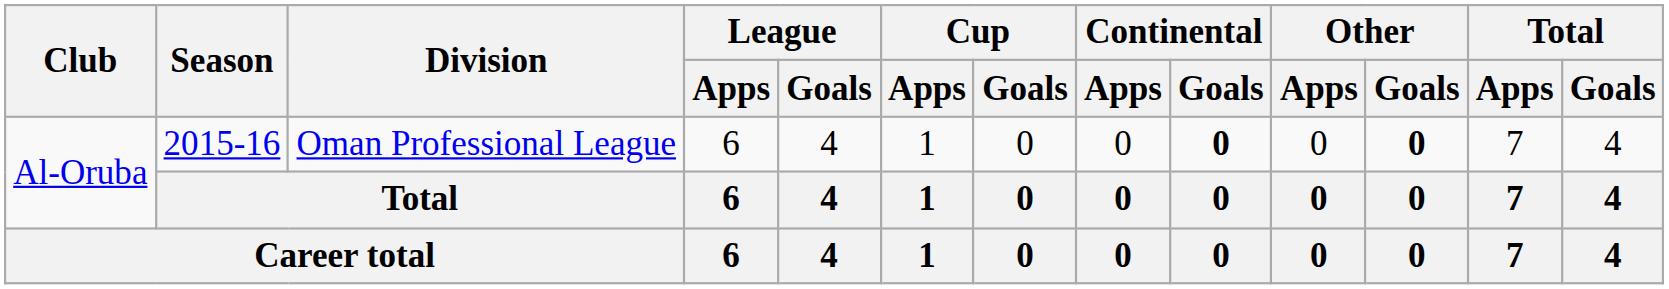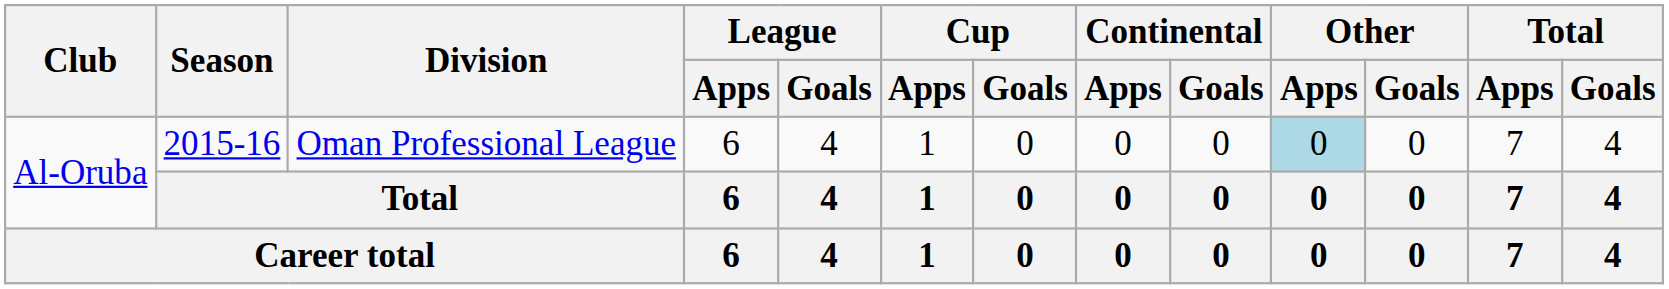(1221, 143) bold -> (1221, 143) normal
(1319, 143) no background -> (1319, 143) lightblue background
(1417, 143) bold -> (1417, 143) normal
